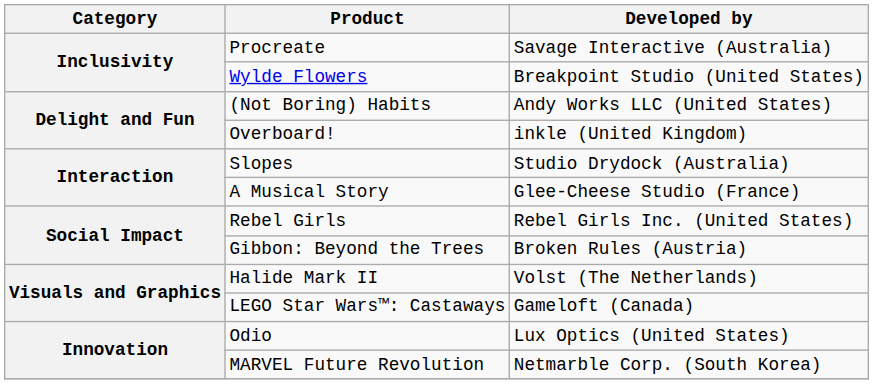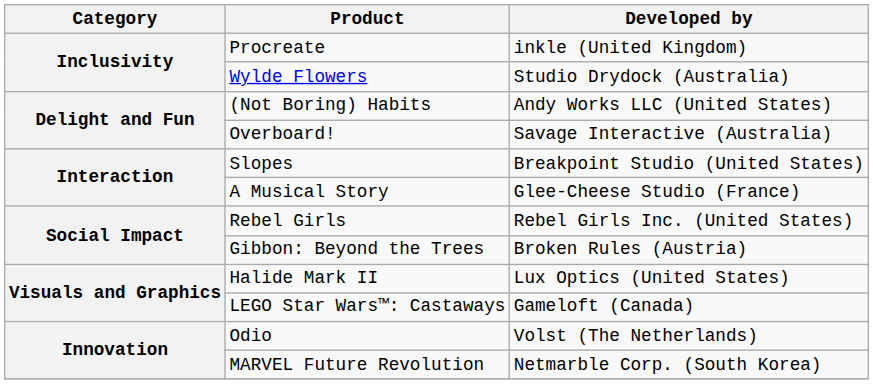(673, 48) Savage Interactive (Australia) -> (631, 48) inkle (United Kingdom)
(689, 77) Breakpoint Studio (United States) -> (652, 77) Studio Drydock (Australia)
(631, 134) inkle (United Kingdom) -> (673, 134) Savage Interactive (Australia)
(652, 163) Studio Drydock (Australia) -> (689, 163) Breakpoint Studio (United States)
(636, 278) Volst (The Netherlands) -> (652, 278) Lux Optics (United States)
(652, 336) Lux Optics (United States) -> (636, 336) Volst (The Netherlands)
